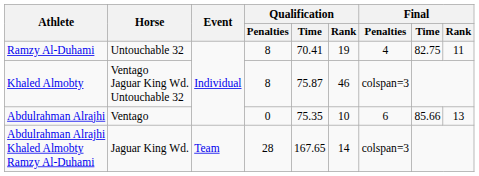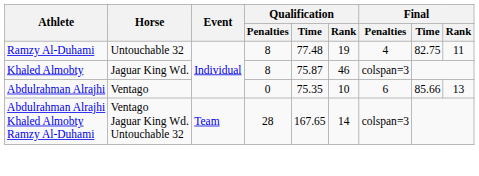(310, 51) 70.41 -> (310, 51) 77.48
(150, 83) Ventago Jaguar King Wd. Untouchable 32 -> (150, 70) Jaguar King Wd.
(150, 149) Jaguar King Wd. -> (150, 121) Ventago Jaguar King Wd. Untouchable 32
